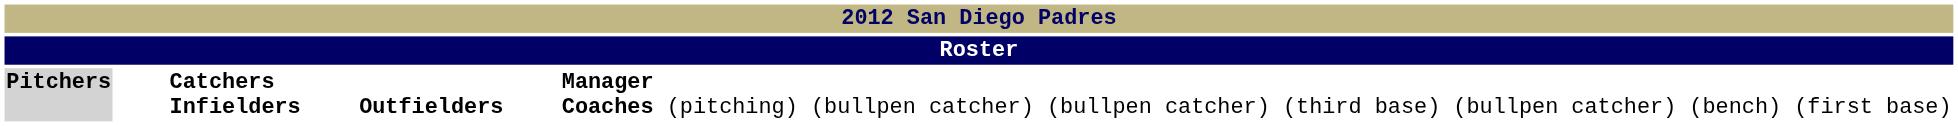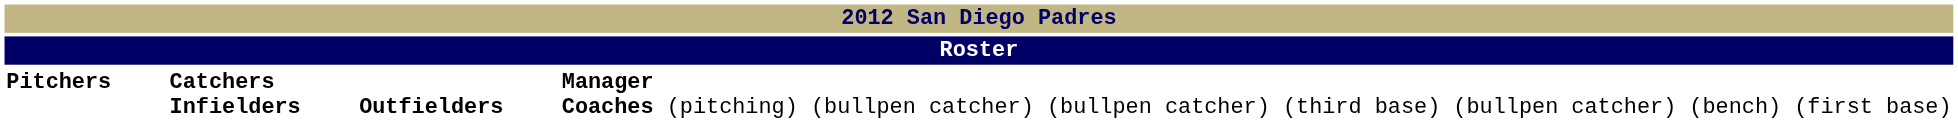(59, 82) lightgrey background -> (59, 82) no background
